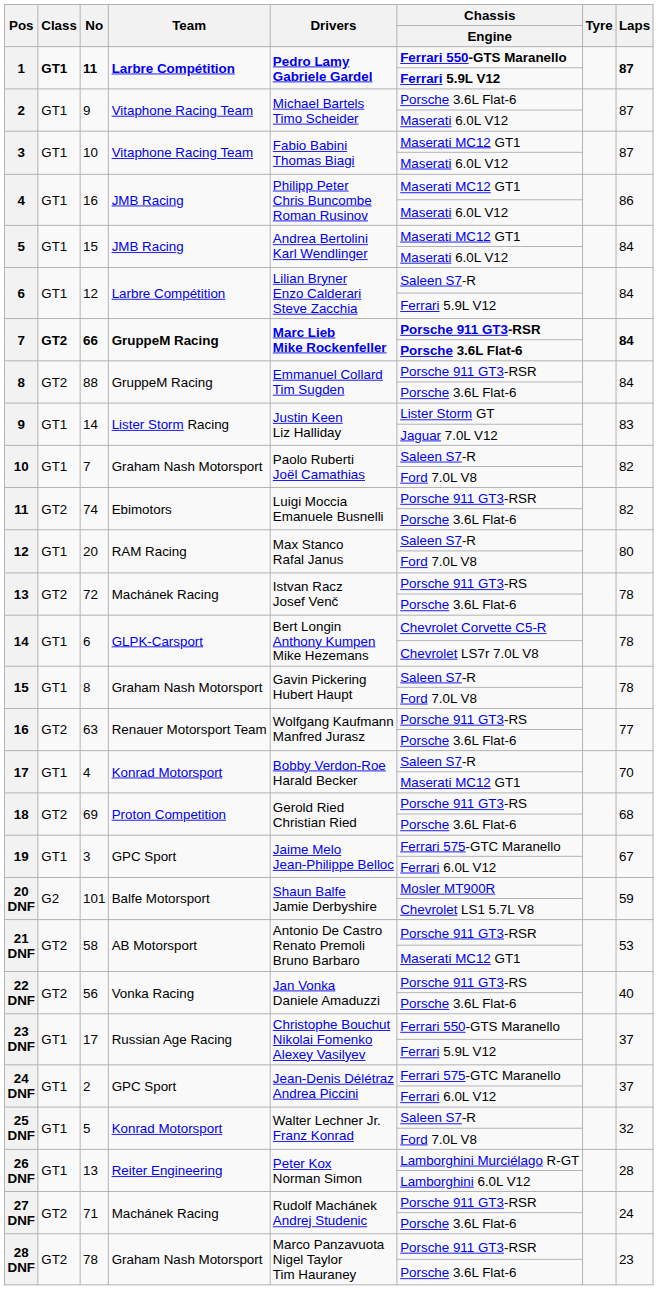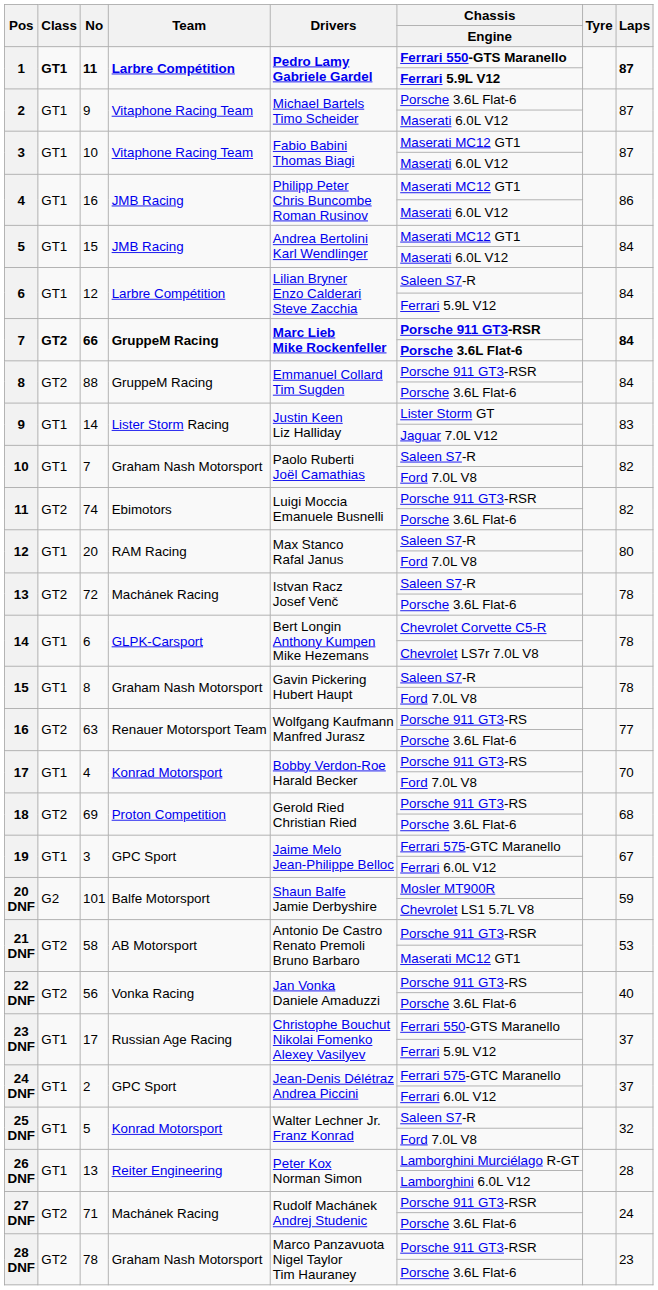(464, 583) Porsche 911 GT3-RS -> (438, 583) Saleen S7-R
(438, 761) Saleen S7-R -> (464, 761) Porsche 911 GT3-RS
(460, 783) Maserati MC12 GT1 -> (439, 783) Ford 7.0L V8
